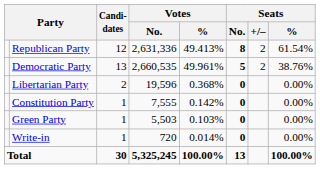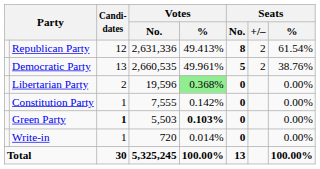(206, 84) no background -> (206, 84) lightgreen background
(124, 119) normal -> (124, 119) bold
(206, 119) normal -> (206, 119) bold
